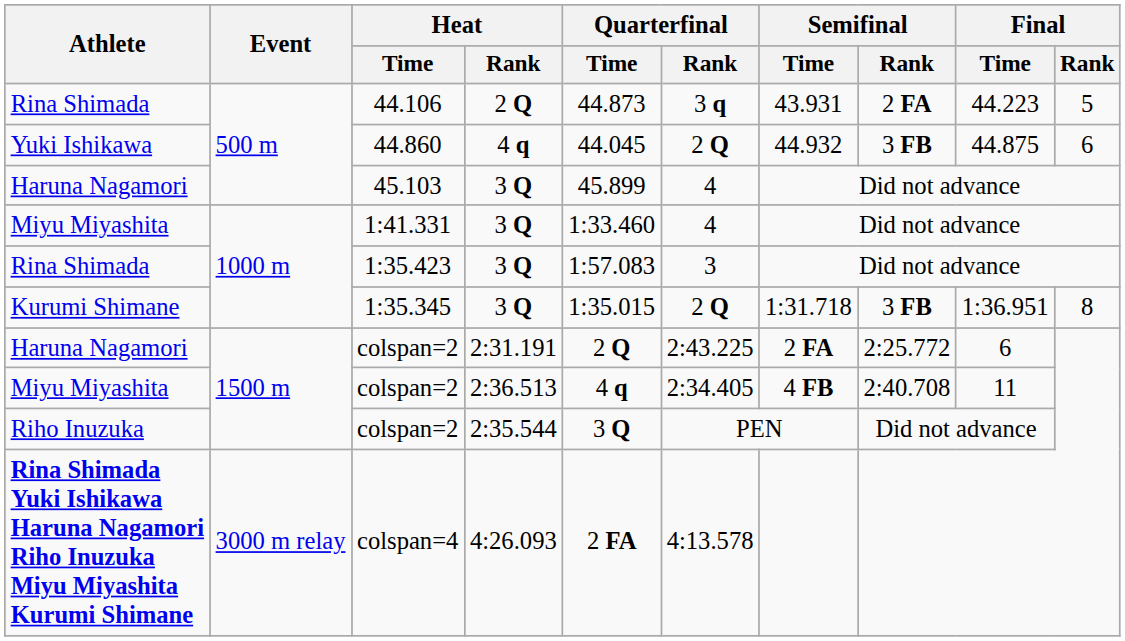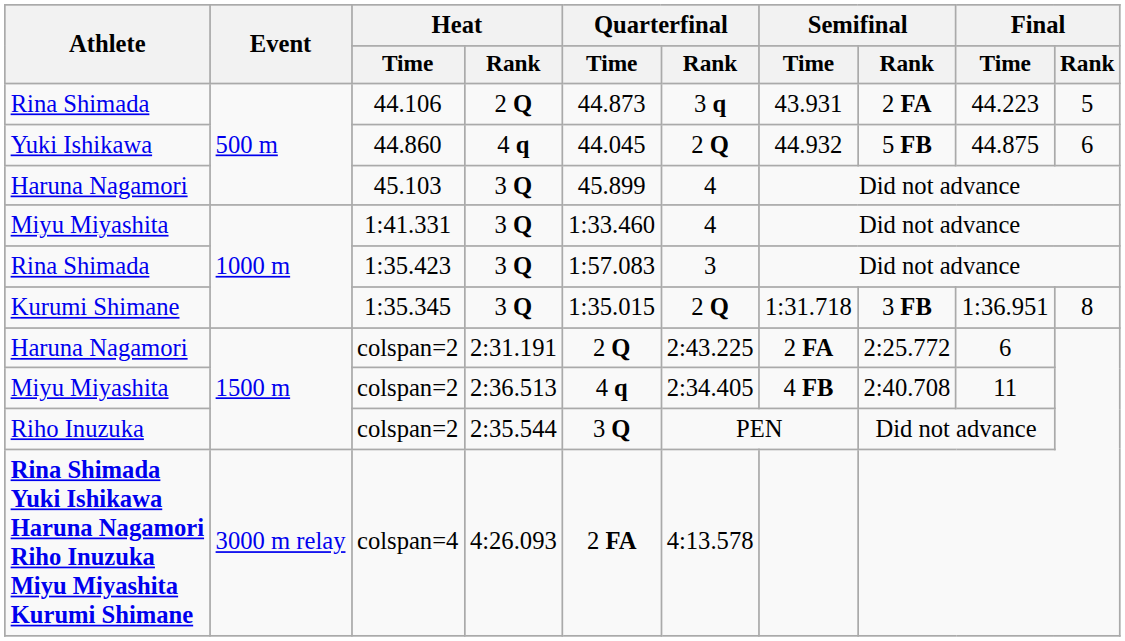(907, 144) 3 FB -> (907, 144) 5 FB
